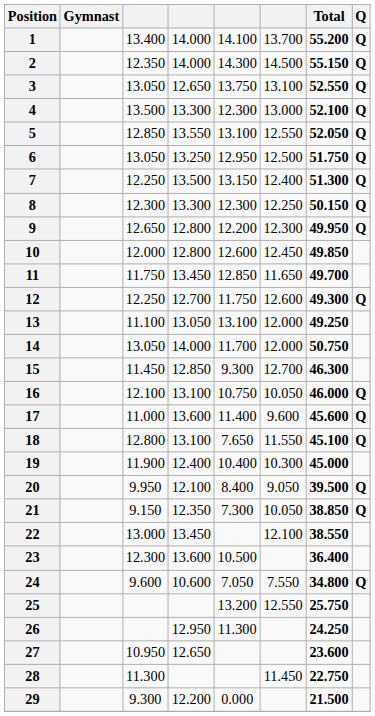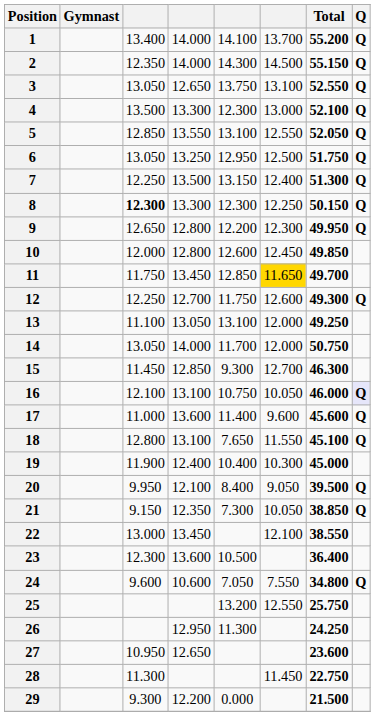(145, 204) normal -> (145, 204) bold
(283, 275) no background -> (283, 275) gold background
(361, 393) no background -> (361, 393) lavender background
